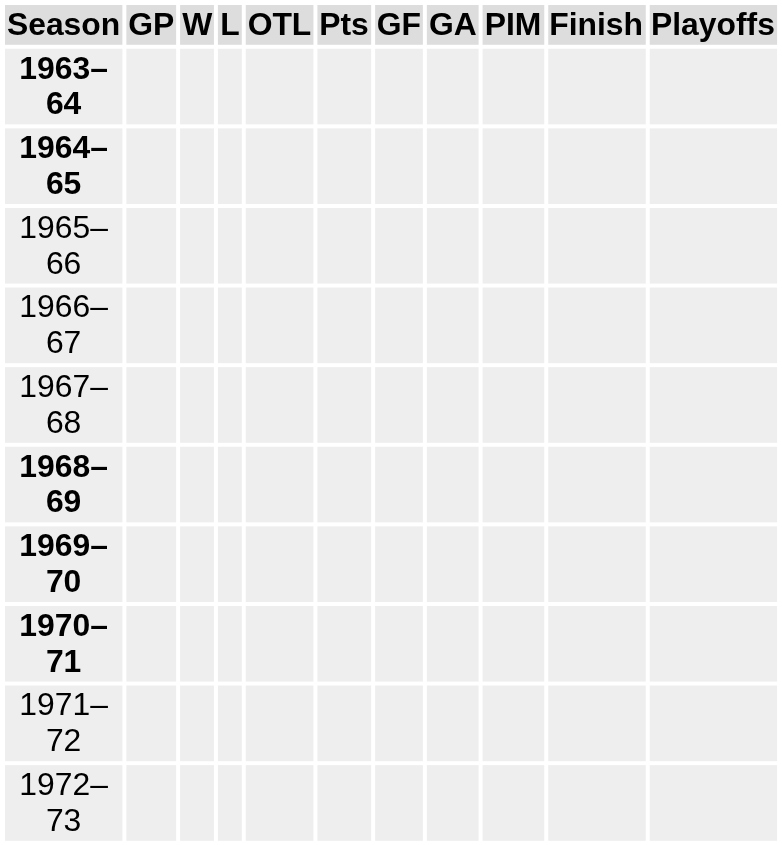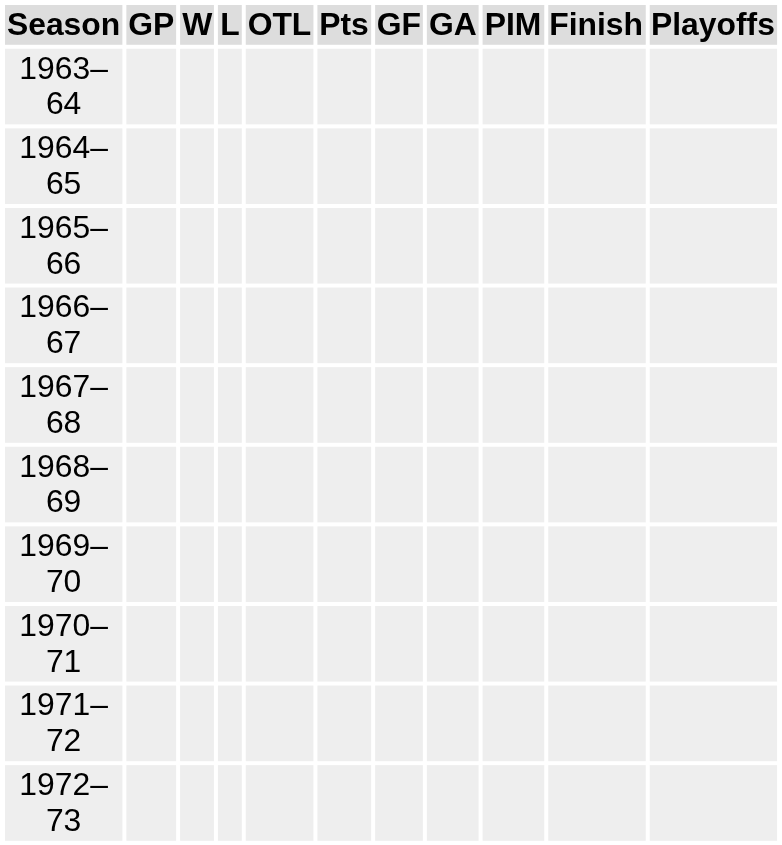(64, 86) bold -> (64, 86) normal
(64, 165) bold -> (64, 165) normal
(64, 484) bold -> (64, 484) normal
(64, 563) bold -> (64, 563) normal
(64, 643) bold -> (64, 643) normal
